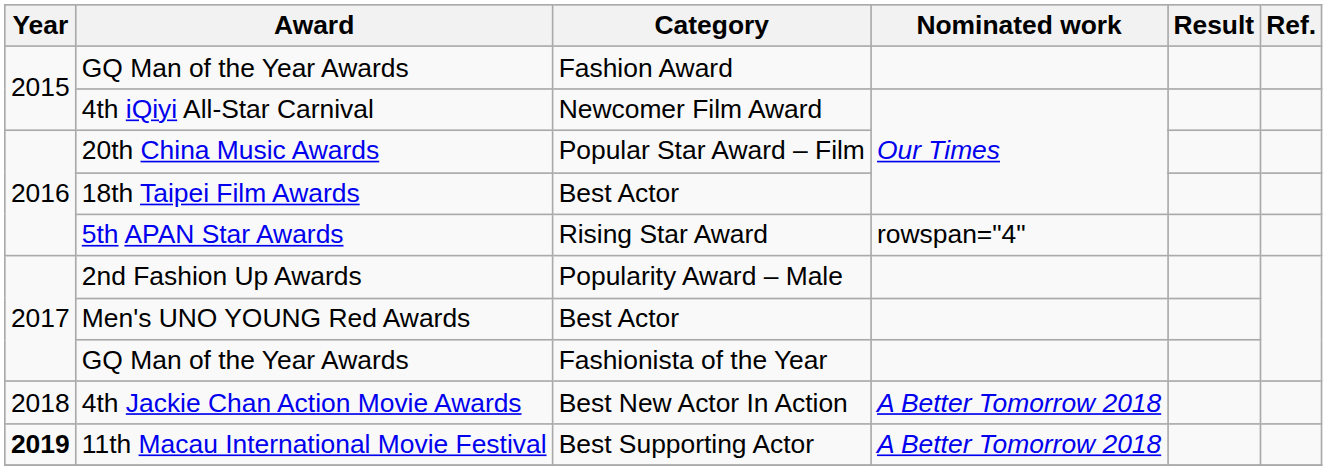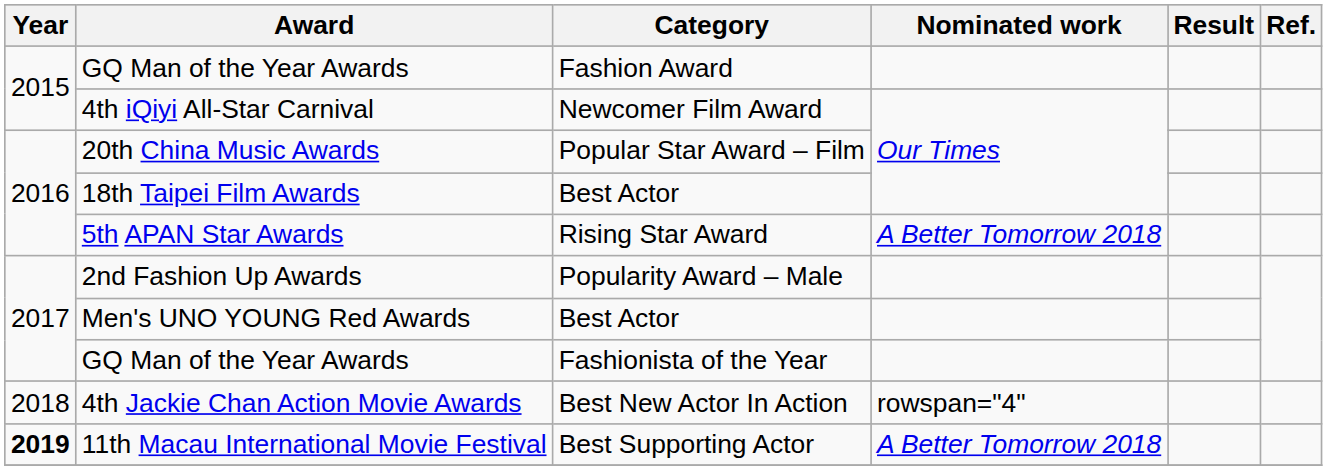(951, 234) rowspan="4" -> (1019, 234) A Better Tomorrow 2018
(1019, 402) A Better Tomorrow 2018 -> (951, 402) rowspan="4"
